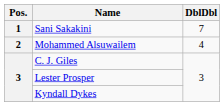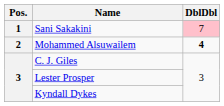(201, 28) no background -> (201, 28) pink background
(201, 45) normal -> (201, 45) bold
